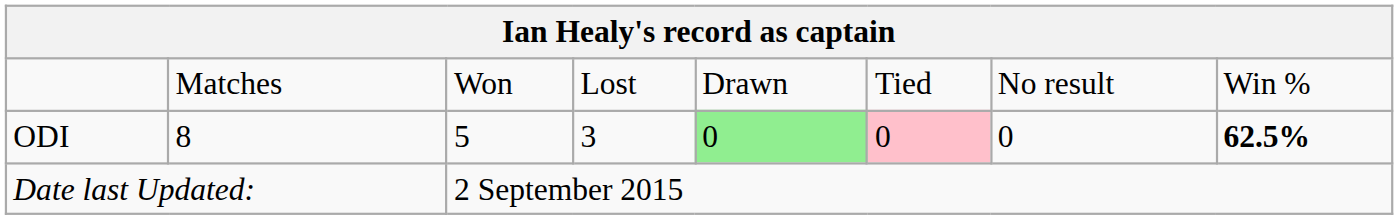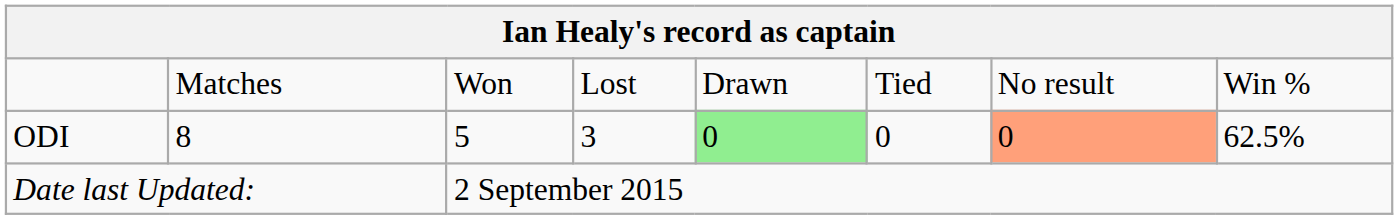(883, 136) pink background -> (883, 136) no background
(1006, 136) no background -> (1006, 136) lightsalmon background
(1267, 136) bold -> (1264, 136) normal
